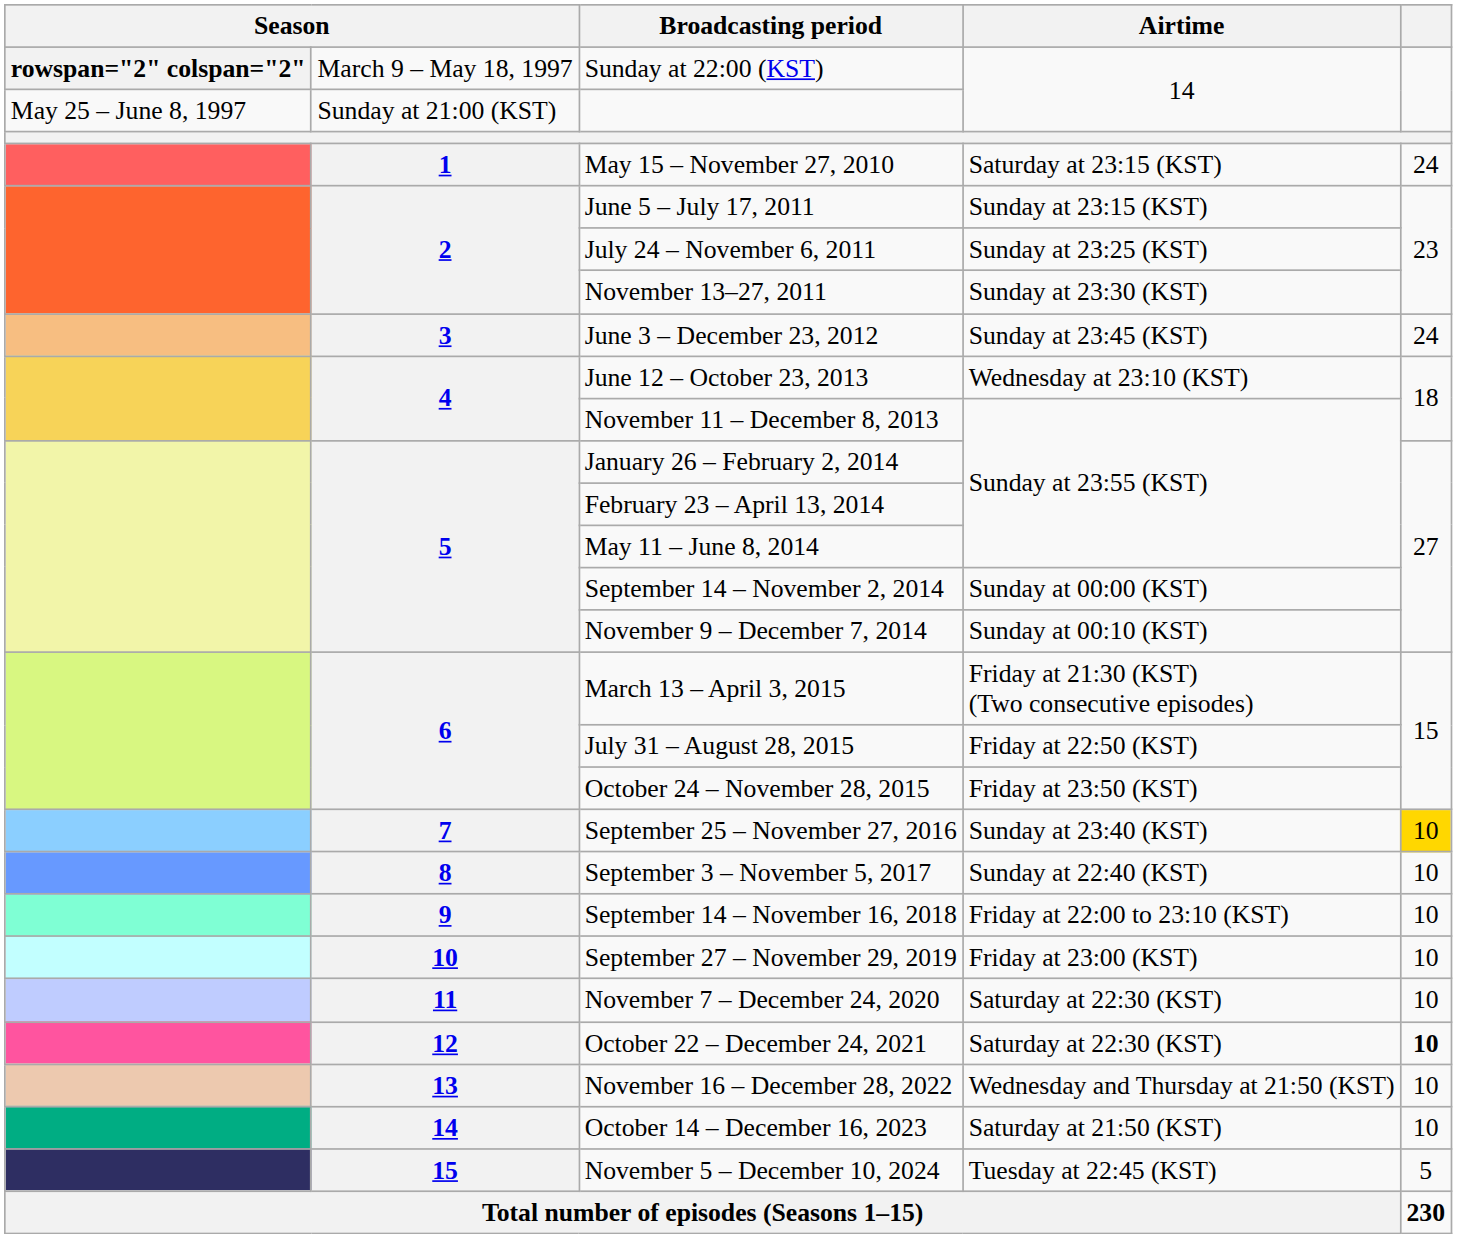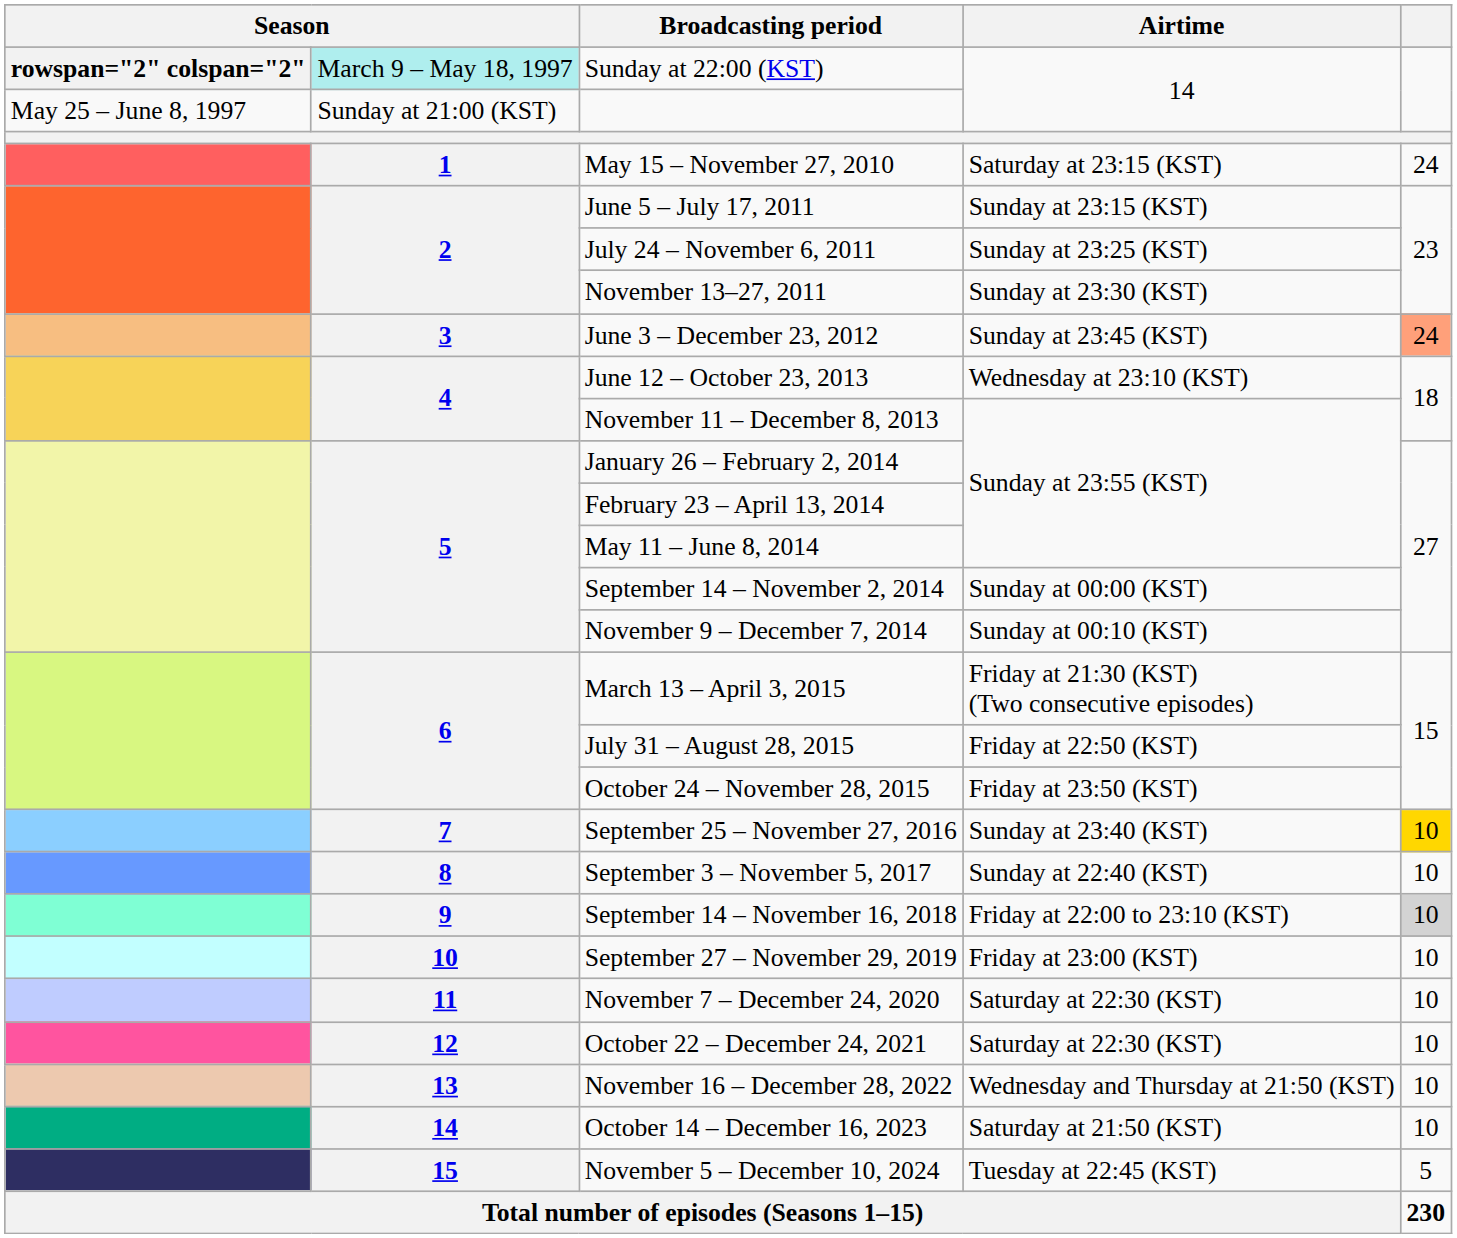(445, 68) no background -> (445, 68) paleturquoise background
(1426, 334) no background -> (1426, 334) lightsalmon background
(1426, 915) no background -> (1426, 915) lightgrey background
(1426, 1042) bold -> (1426, 1042) normal
